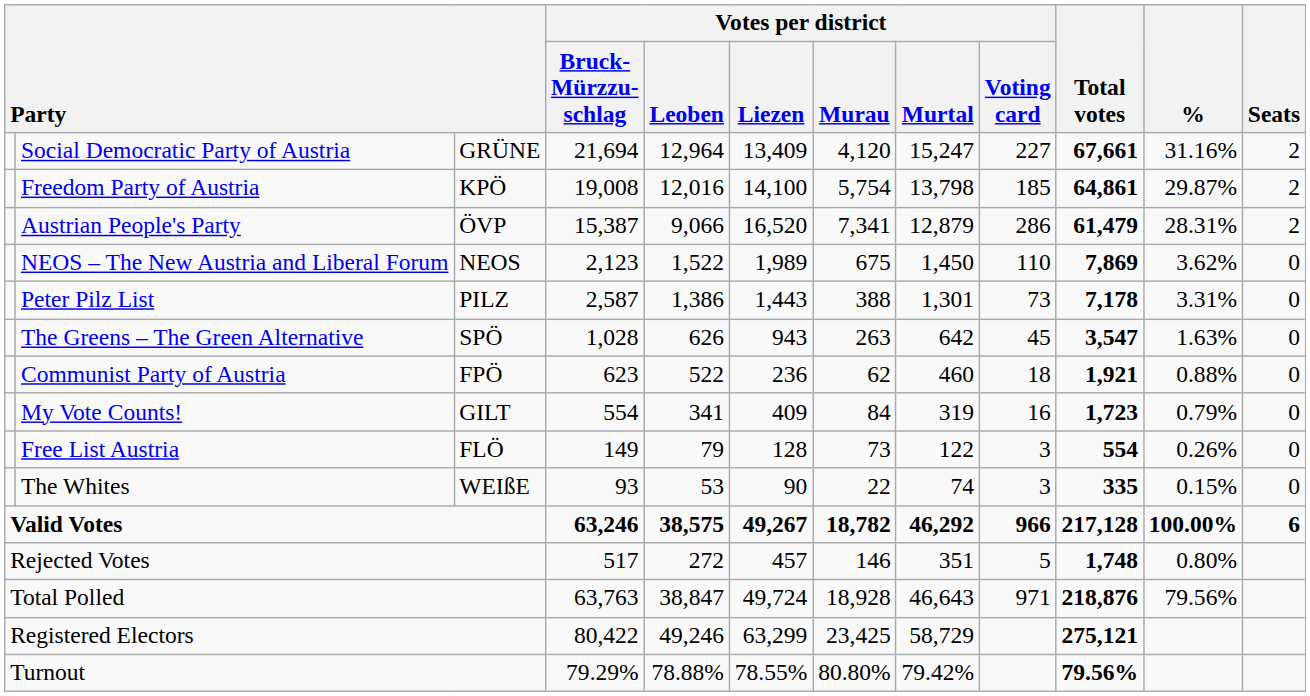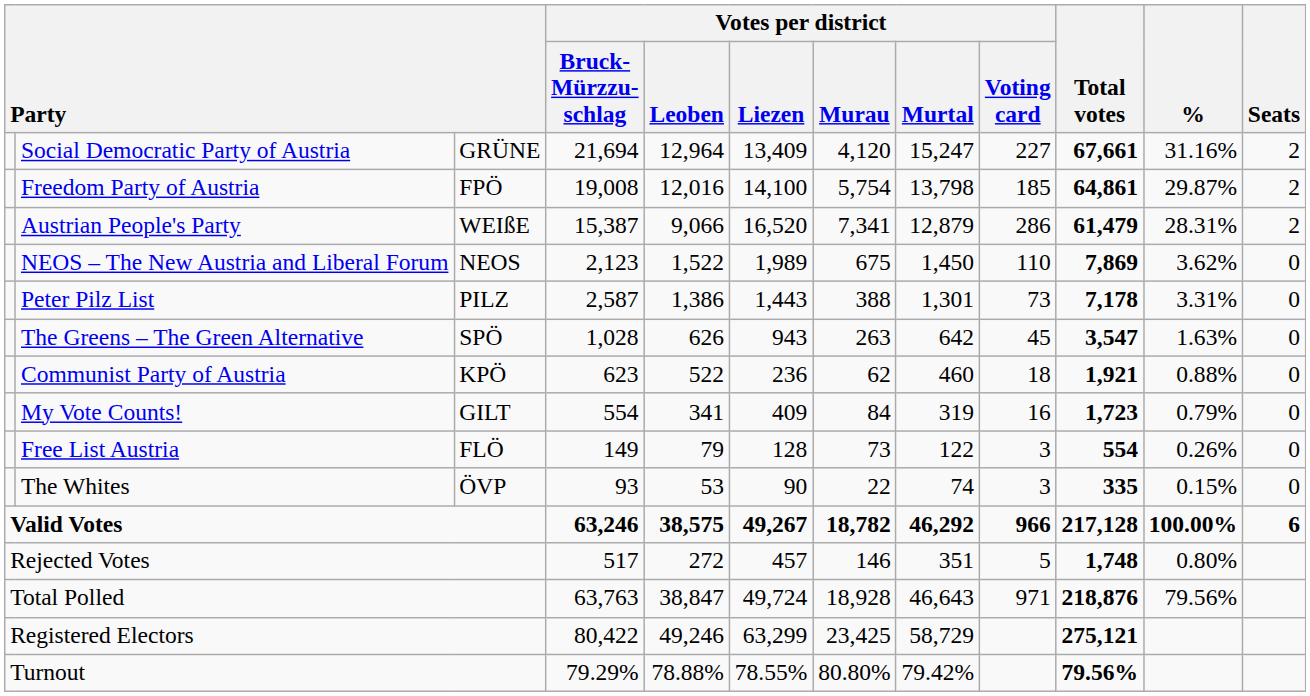(483, 187) KPÖ -> (481, 187) FPÖ
(483, 225) ÖVP -> (495, 225) WEIßE
(481, 374) FPÖ -> (483, 374) KPÖ
(495, 486) WEIßE -> (483, 486) ÖVP
